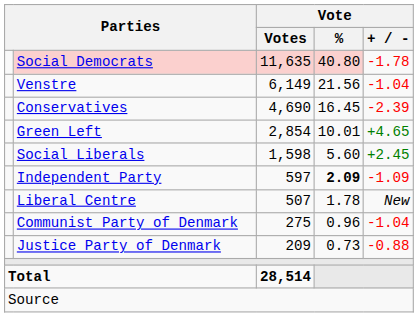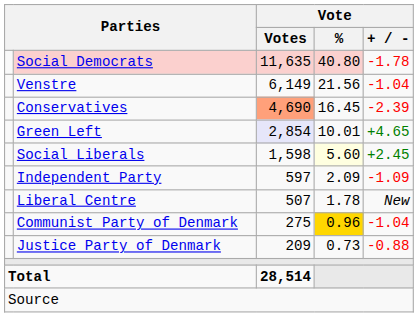(290, 108) no background -> (290, 108) lightsalmon background
(290, 132) no background -> (290, 132) lavender background
(343, 155) no background -> (343, 155) lightyellow background
(343, 178) bold -> (343, 178) normal
(343, 224) no background -> (343, 224) gold background
